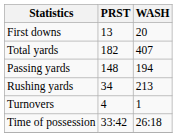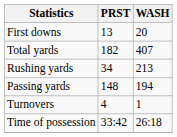rows swapped: (40, 86) <-> (39, 68)
